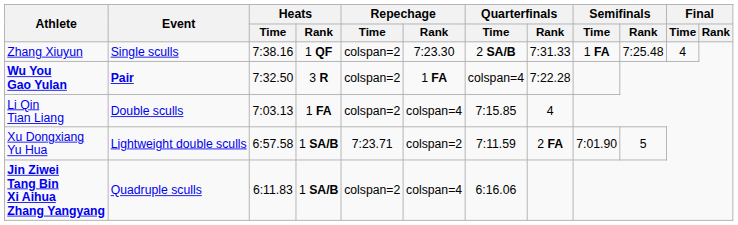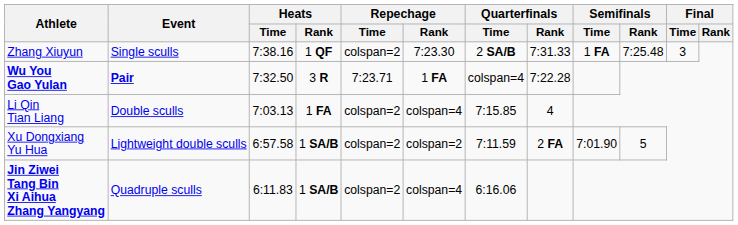(683, 52) 4 -> (683, 52) 3
(372, 78) colspan=2 -> (372, 78) 7:23.71
(372, 144) 7:23.71 -> (372, 144) colspan=2
